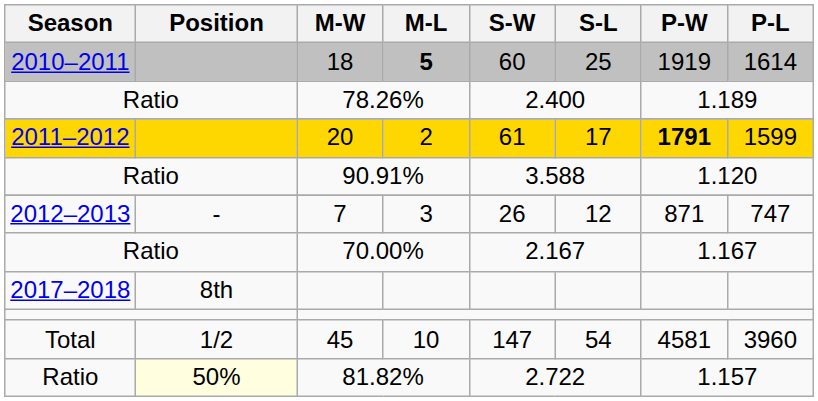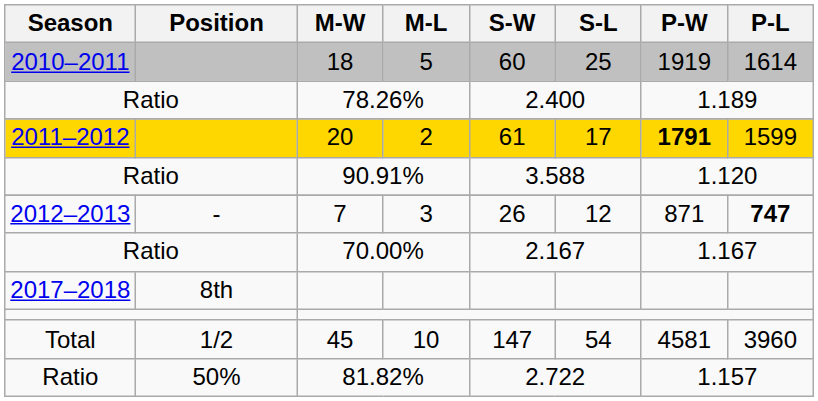(426, 61) bold -> (426, 61) normal
(770, 213) normal -> (770, 213) bold
(216, 377) lightyellow background -> (216, 377) no background
